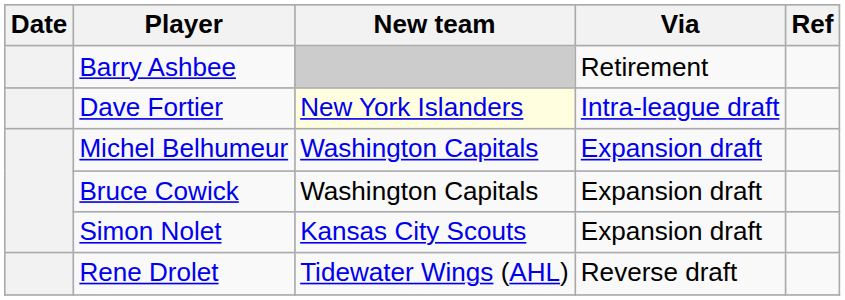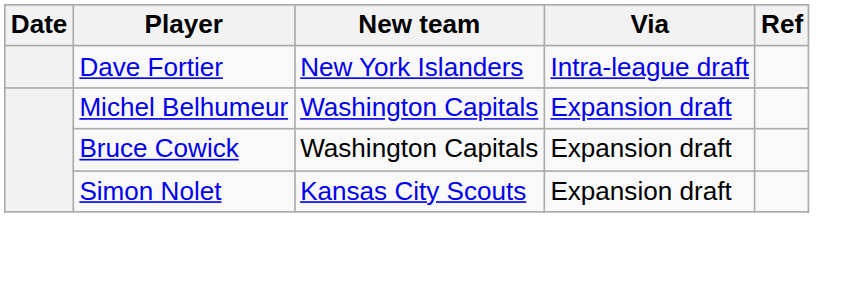- row: (158, 66)
(412, 107) lightyellow background -> (412, 66) no background
- row: (149, 273)
